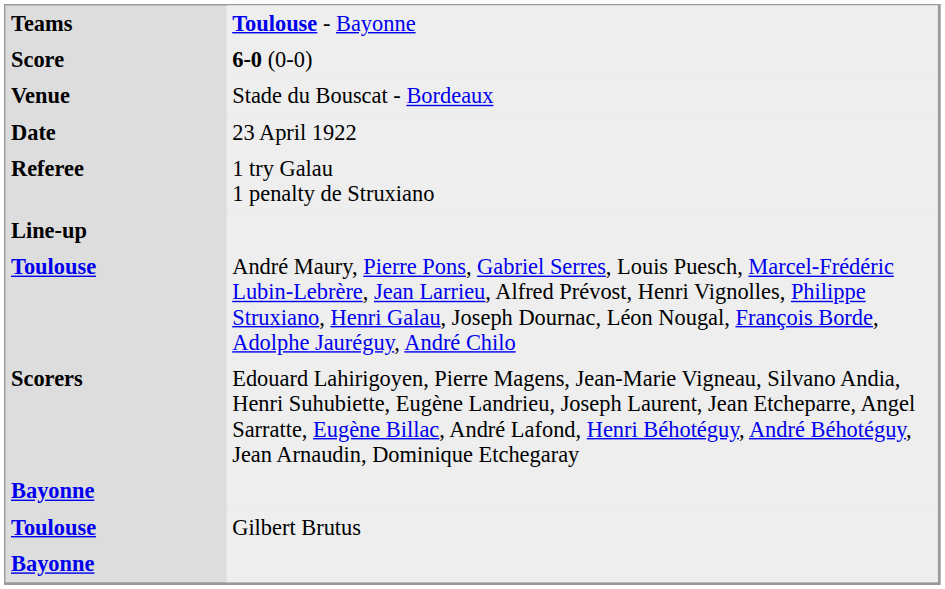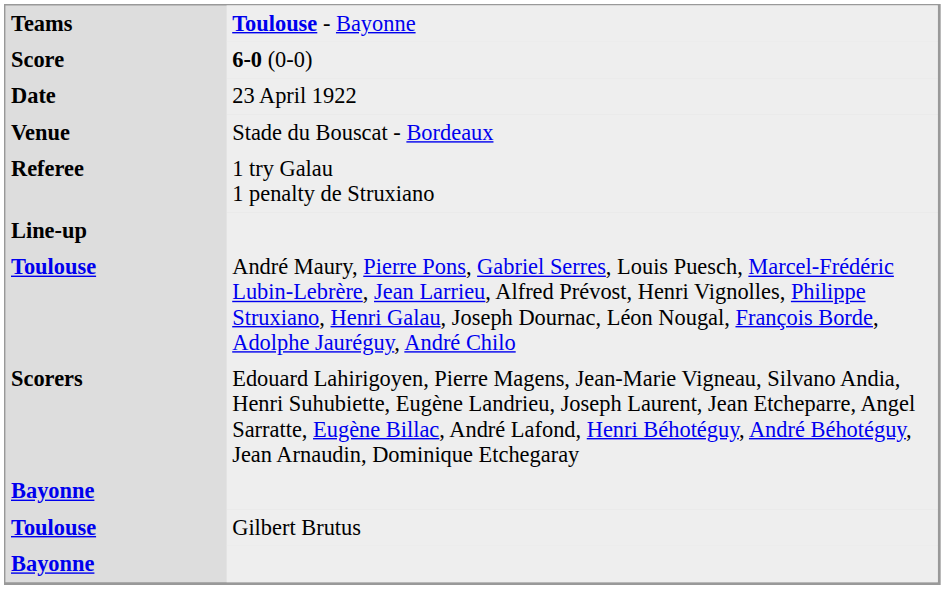(40, 96) Venue -> (33, 96) Date
(363, 96) Stade du Bouscat - Bordeaux -> (294, 96) 23 April 1922
(33, 132) Date -> (40, 132) Venue
(294, 132) 23 April 1922 -> (363, 132) Stade du Bouscat - Bordeaux
